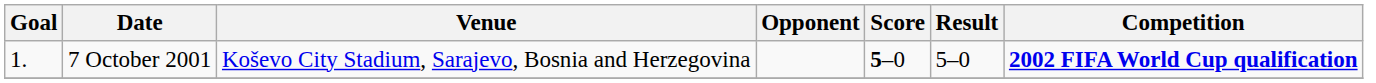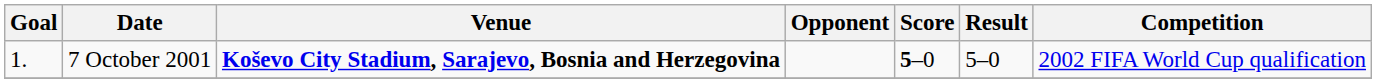(486, 59) normal -> (501, 59) bold
(1183, 59) bold -> (1202, 59) normal
